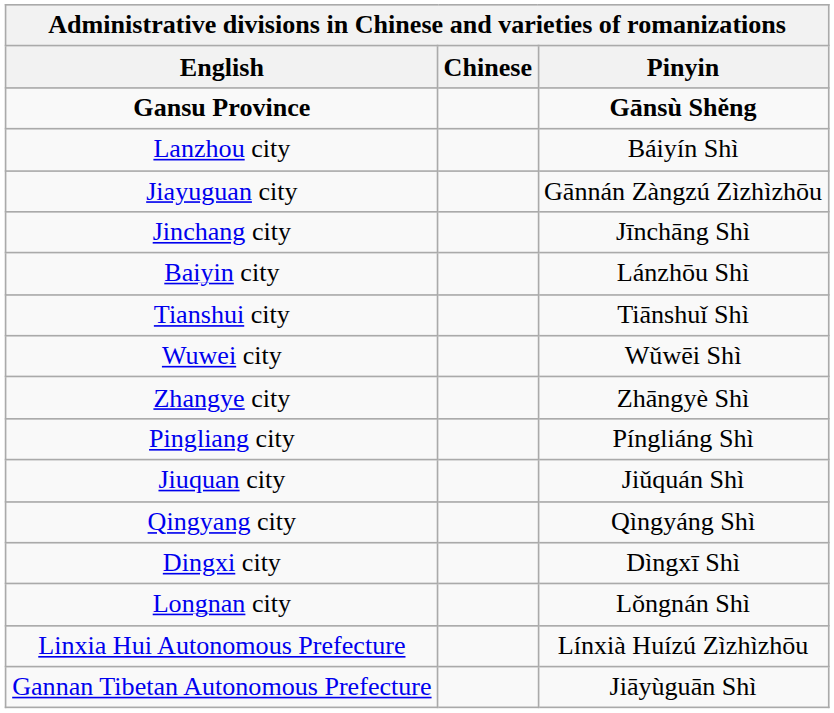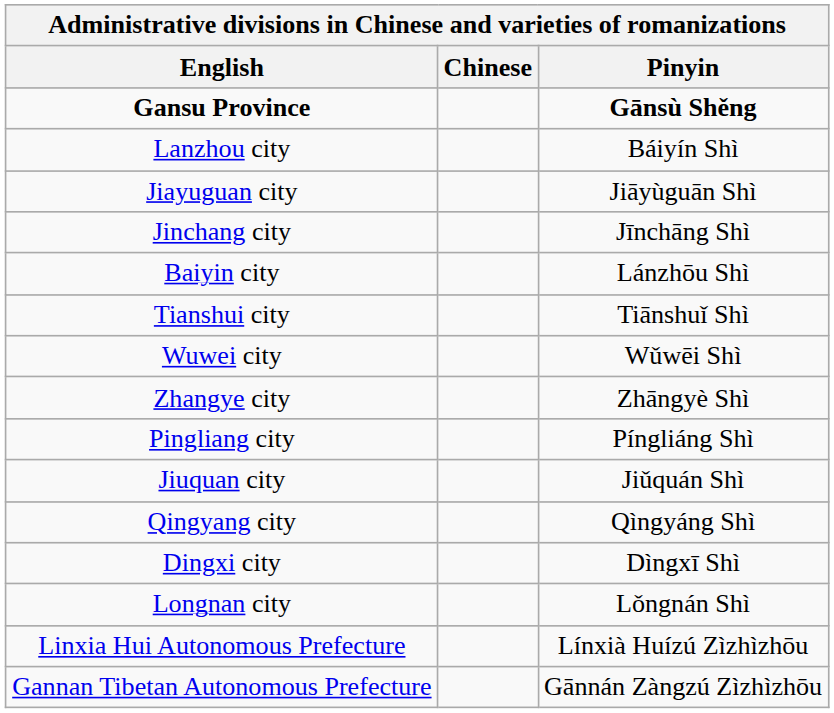(683, 190) Gānnán Zàngzú Zìzhìzhōu -> (683, 190) Jiāyùguān Shì
(683, 686) Jiāyùguān Shì -> (683, 686) Gānnán Zàngzú Zìzhìzhōu
